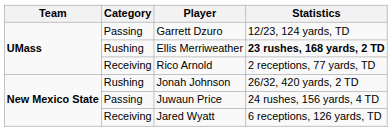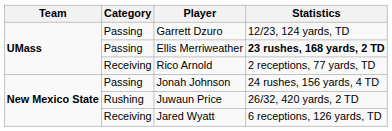(124, 48) Rushing -> (123, 48) Passing
(124, 83) Rushing -> (123, 83) Passing
(303, 83) 26/32, 420 yards, 2 TD -> (314, 83) 24 rushes, 156 yards, 4 TD
(123, 100) Passing -> (124, 100) Rushing
(314, 100) 24 rushes, 156 yards, 4 TD -> (303, 100) 26/32, 420 yards, 2 TD
